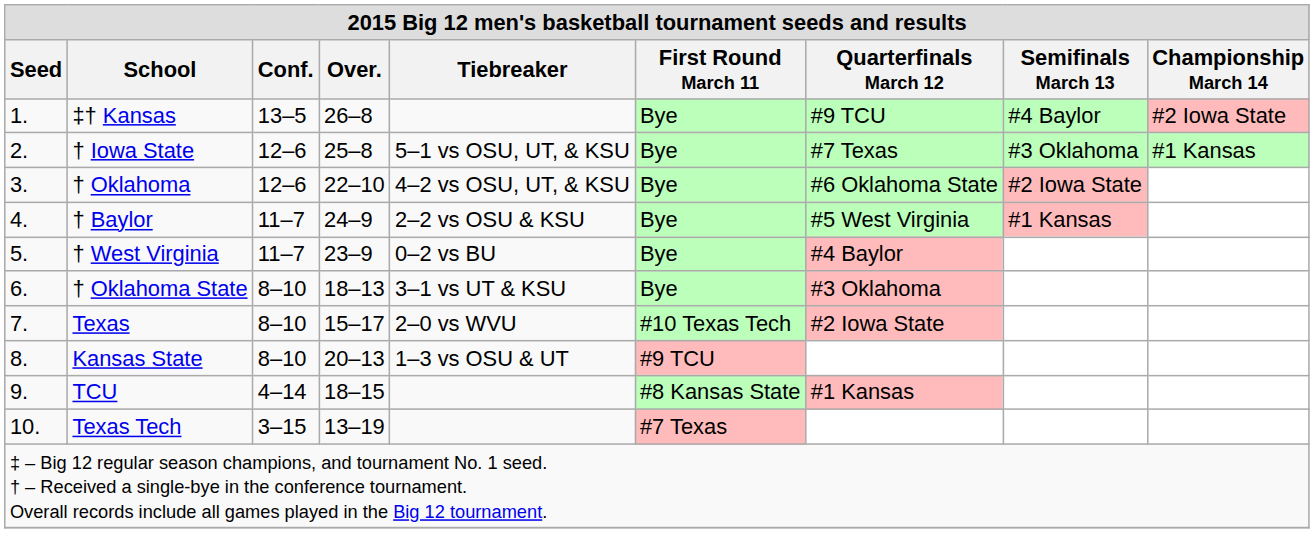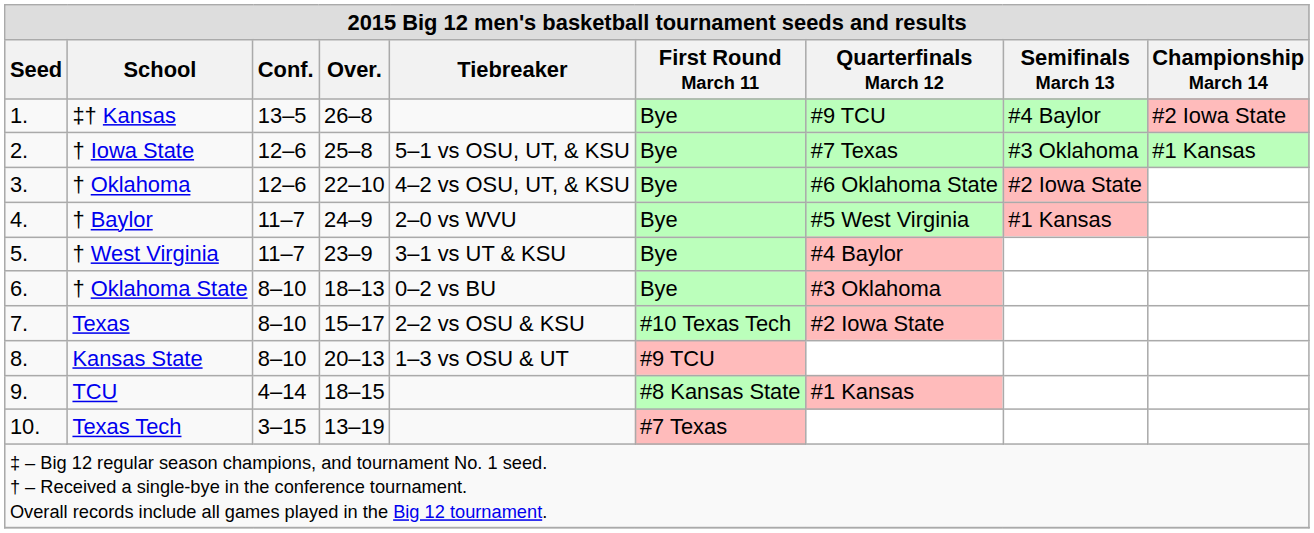(490, 220) 2–2 vs OSU & KSU -> (456, 220) 2–0 vs WVU
(446, 254) 0–2 vs BU -> (481, 254) 3–1 vs UT & KSU
(481, 289) 3–1 vs UT & KSU -> (446, 289) 0–2 vs BU
(456, 323) 2–0 vs WVU -> (490, 323) 2–2 vs OSU & KSU
